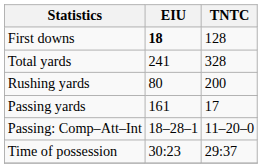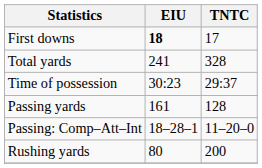(215, 38) 128 -> (212, 38) 17
rows swapped: (49, 83) <-> (62, 151)
(212, 106) 17 -> (215, 106) 128
